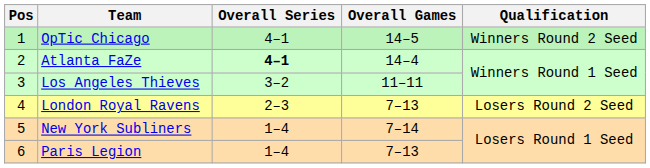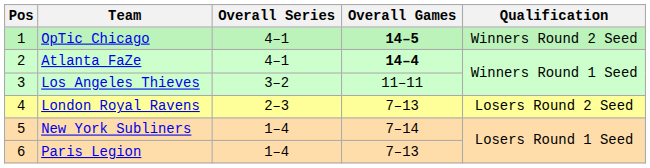(402, 39) normal -> (402, 39) bold
(277, 61) bold -> (277, 61) normal
(402, 61) normal -> (402, 61) bold
